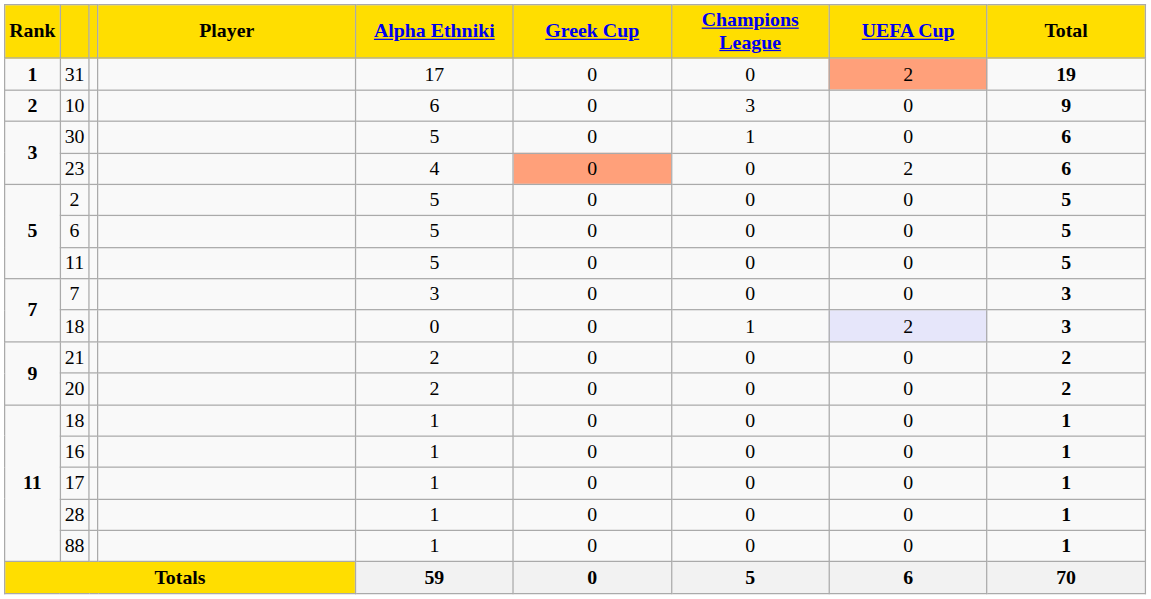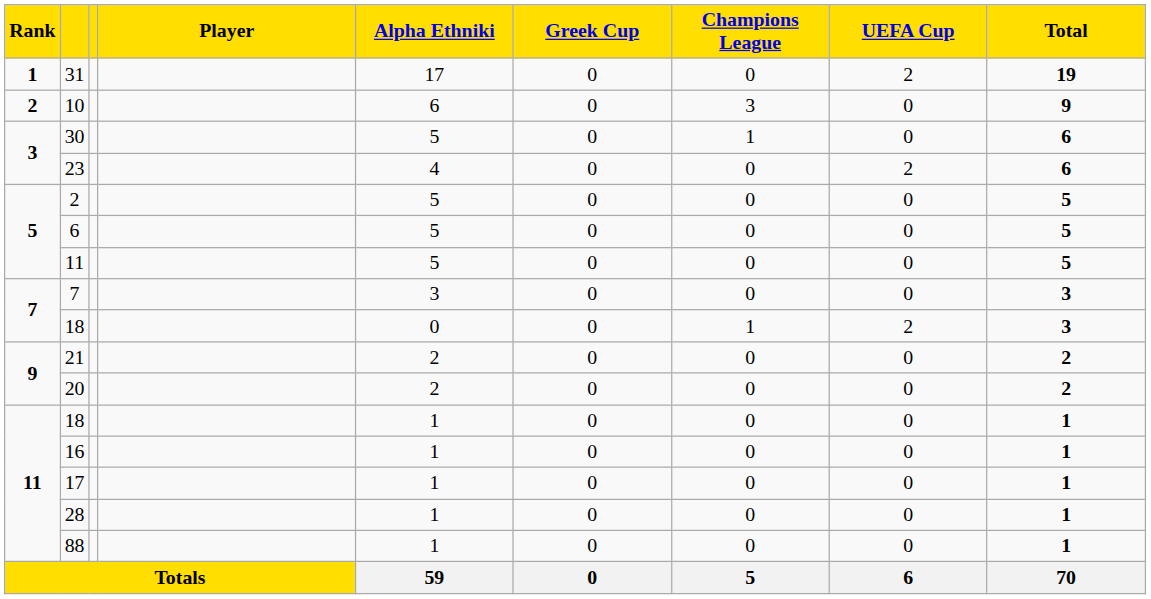(908, 74) lightsalmon background -> (908, 74) no background
(592, 168) lightsalmon background -> (592, 168) no background
(908, 325) lavender background -> (908, 325) no background
